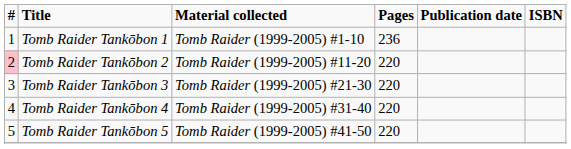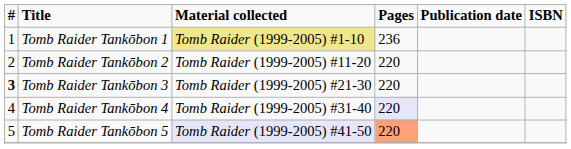(270, 39) no background -> (270, 39) khaki background
(11, 62) pink background -> (11, 62) no background
(11, 85) normal -> (11, 85) bold
(389, 108) no background -> (389, 108) lavender background
(273, 131) no background -> (273, 131) lavender background
(389, 131) no background -> (389, 131) lightsalmon background
